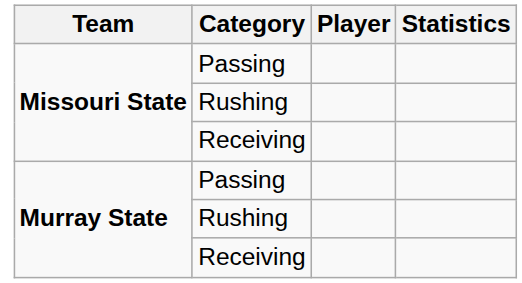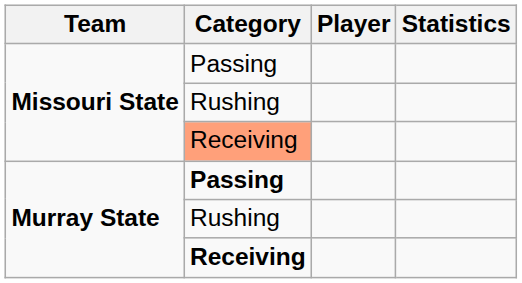(252, 140) no background -> (244, 140) lightsalmon background
(242, 179) normal -> (237, 179) bold
(252, 257) normal -> (248, 257) bold
